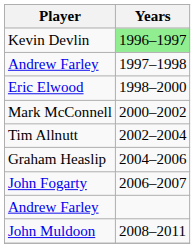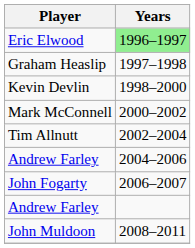(49, 40) Kevin Devlin -> (46, 40) Eric Elwood
(53, 64) Andrew Farley -> (57, 64) Graham Heaslip
(46, 87) Eric Elwood -> (49, 87) Kevin Devlin
(57, 159) Graham Heaslip -> (53, 159) Andrew Farley
